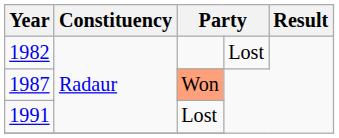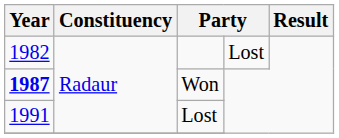(29, 84) normal -> (29, 84) bold
(200, 84) lightsalmon background -> (200, 84) no background
